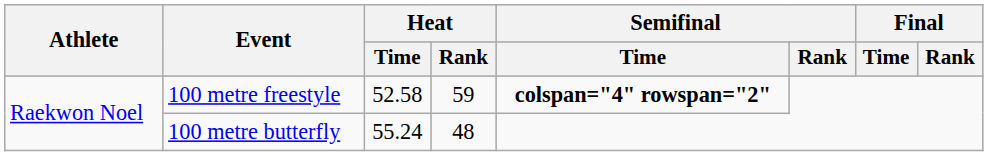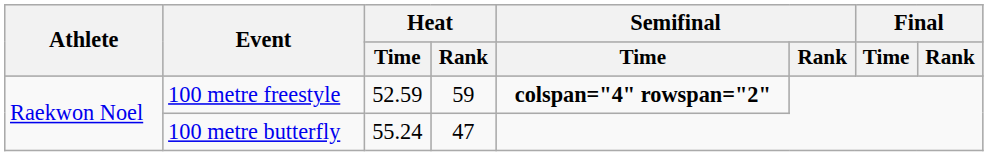(397, 94) 52.58 -> (397, 94) 52.59
(463, 131) 48 -> (463, 131) 47
